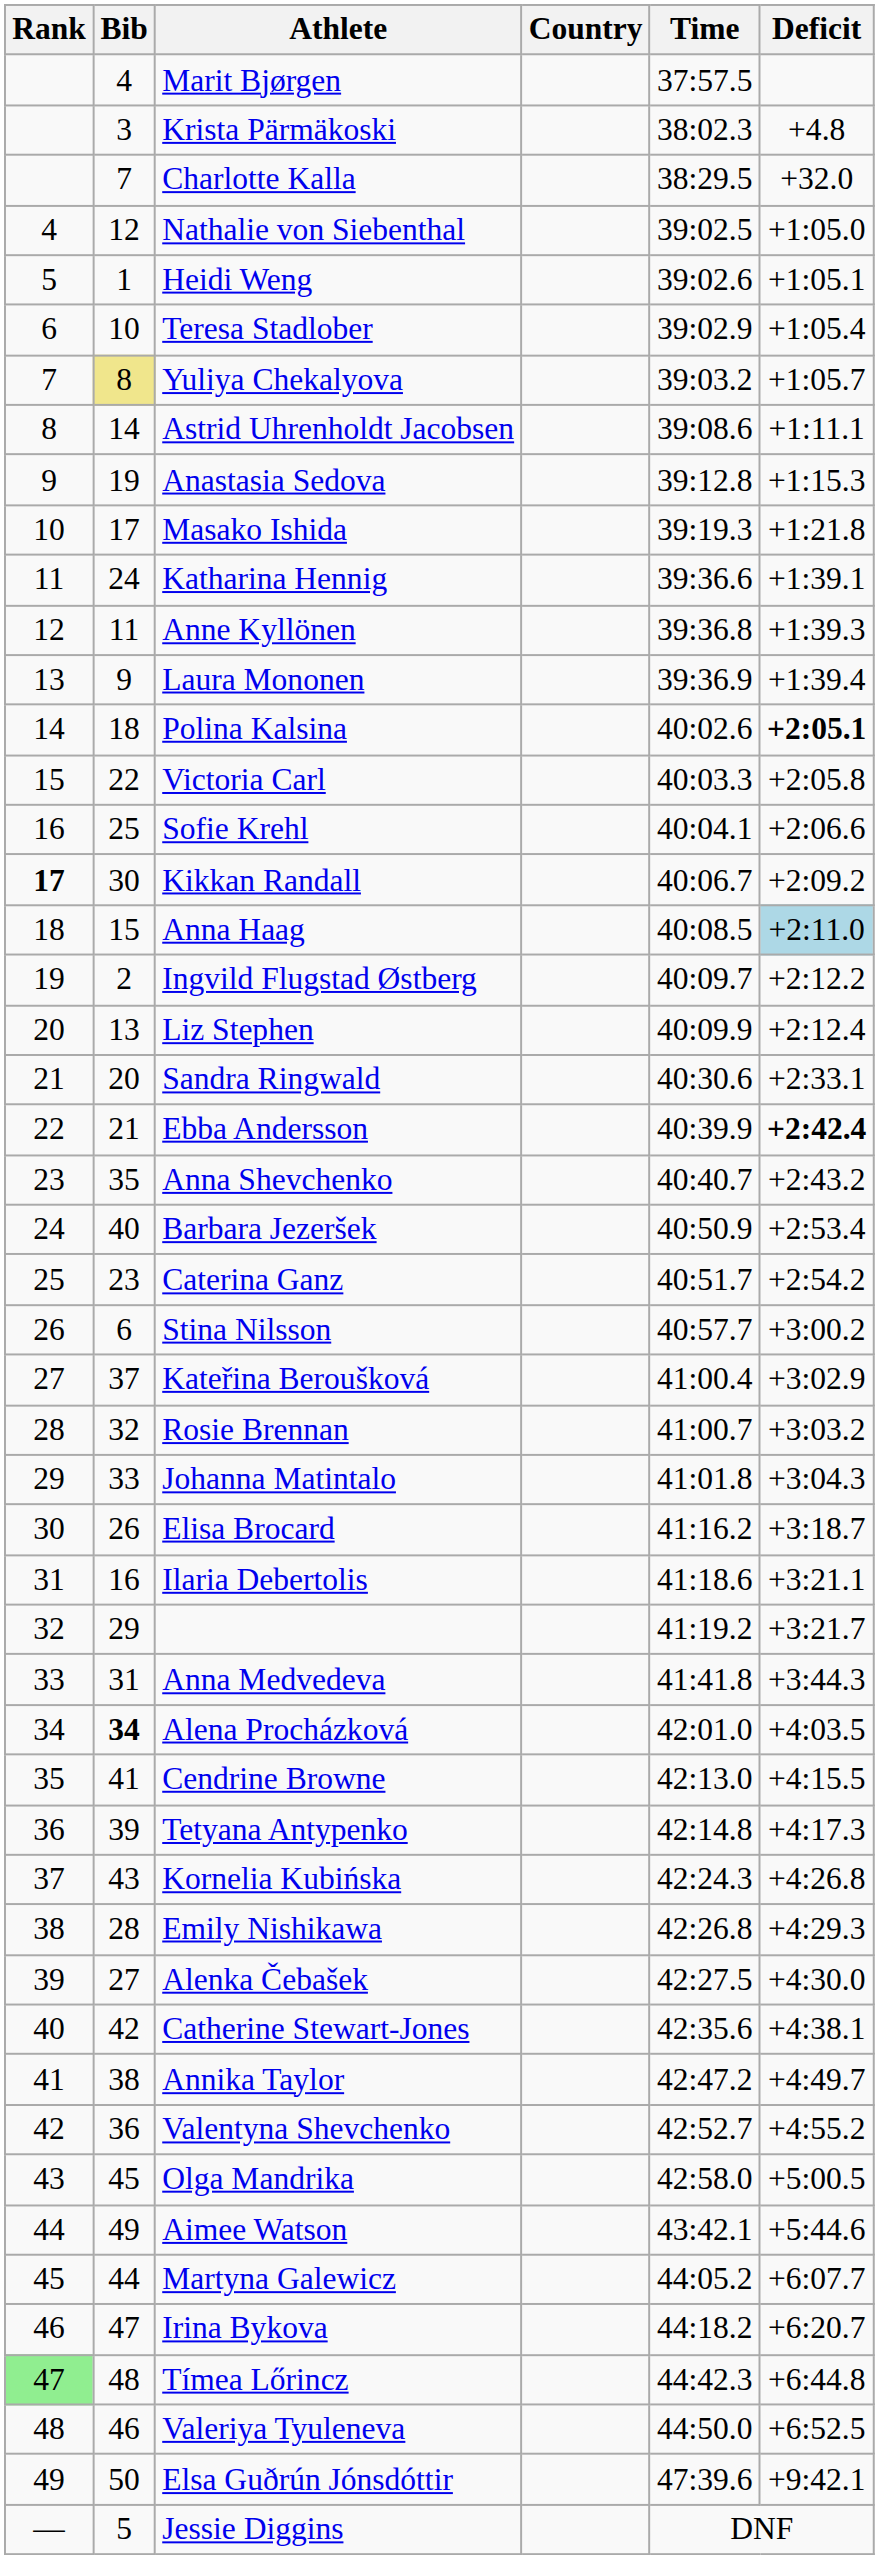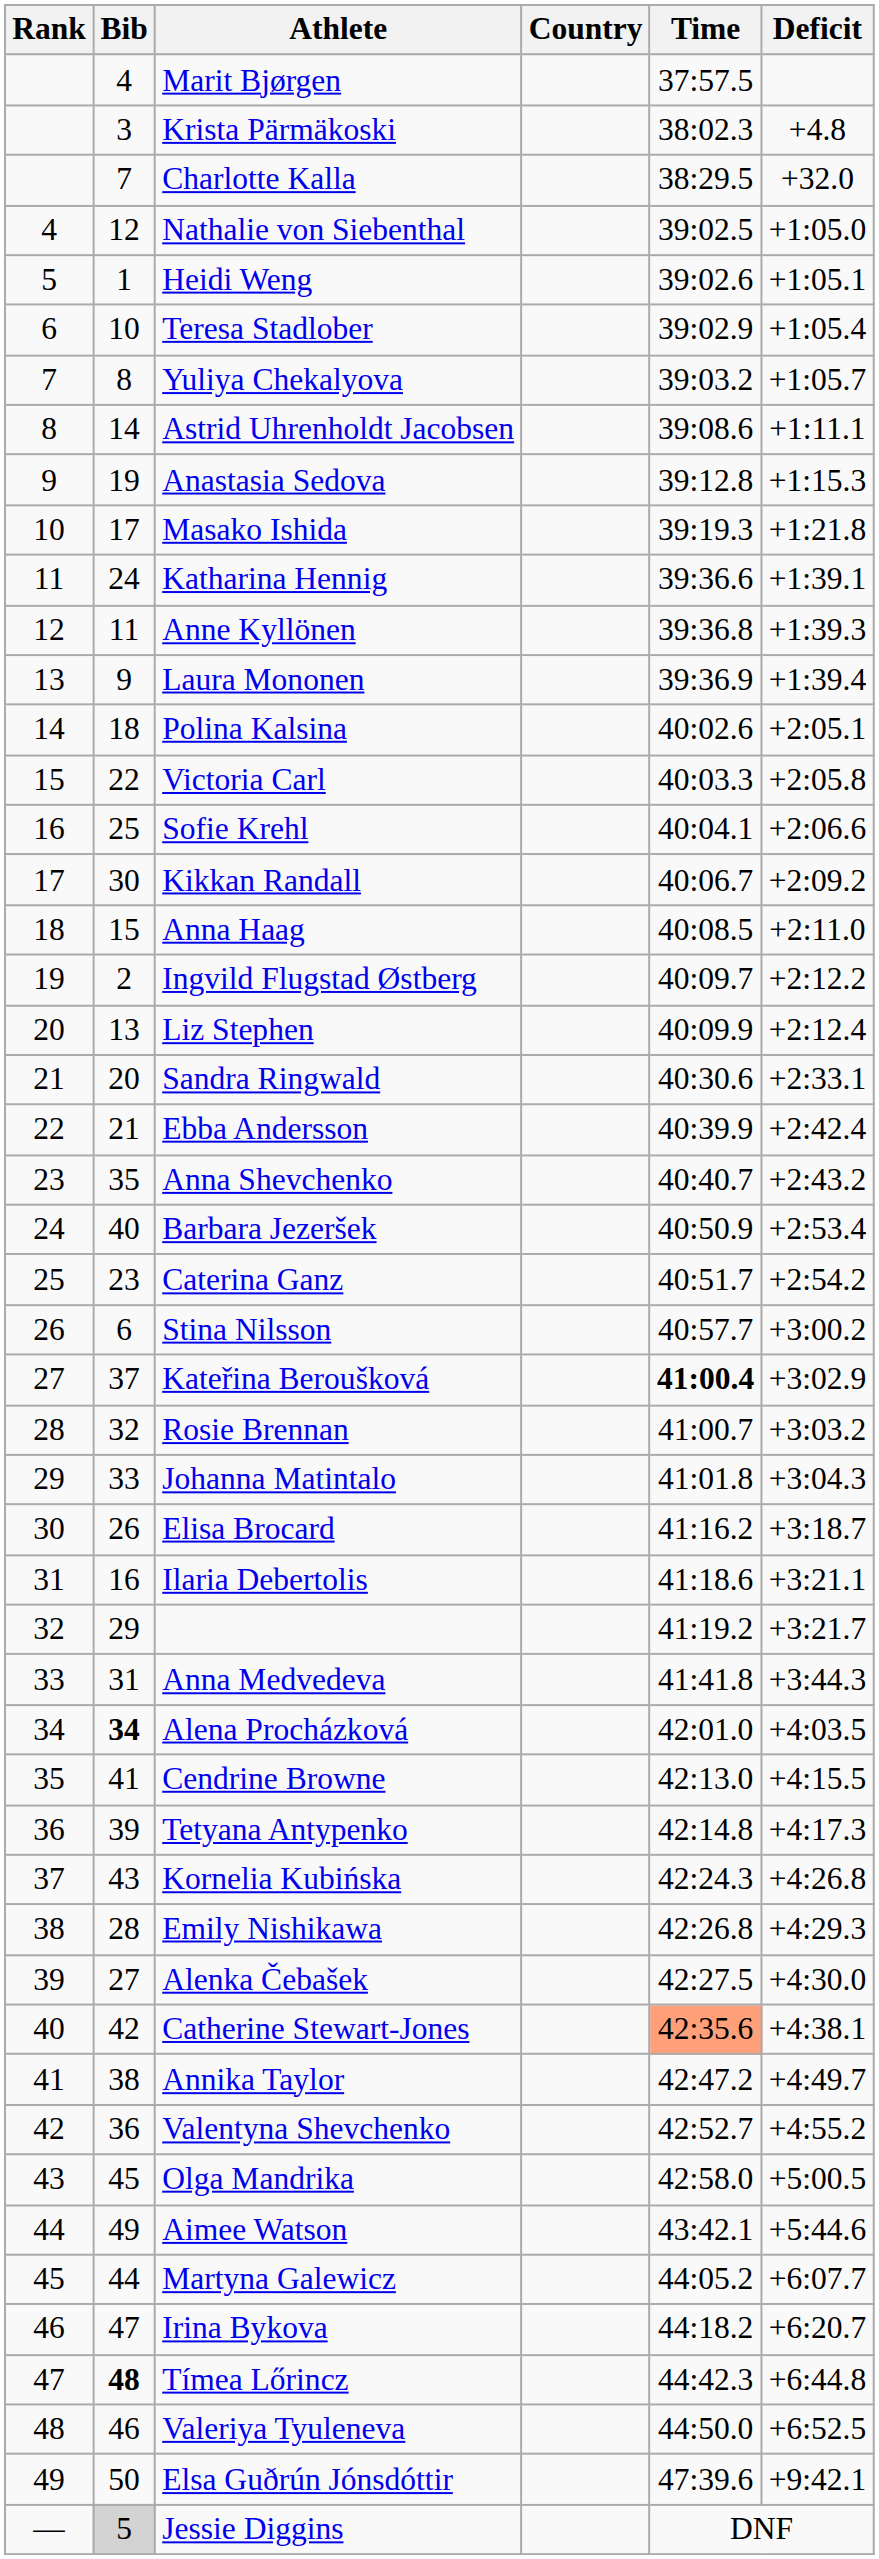(124, 379) khaki background -> (124, 379) no background
(817, 729) bold -> (817, 729) normal
(49, 879) bold -> (49, 879) normal
(817, 929) lightblue background -> (817, 929) no background
(817, 1129) bold -> (817, 1129) normal
(705, 1379) normal -> (706, 1379) bold
(705, 2029) no background -> (706, 2029) lightsalmon background
(49, 2378) lightgreen background -> (49, 2378) no background
(124, 2378) normal -> (124, 2378) bold
(124, 2528) no background -> (124, 2528) lightgrey background
